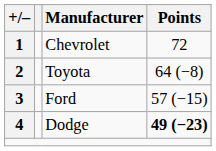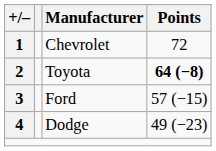(179, 71) normal -> (179, 71) bold
(179, 125) bold -> (179, 125) normal
